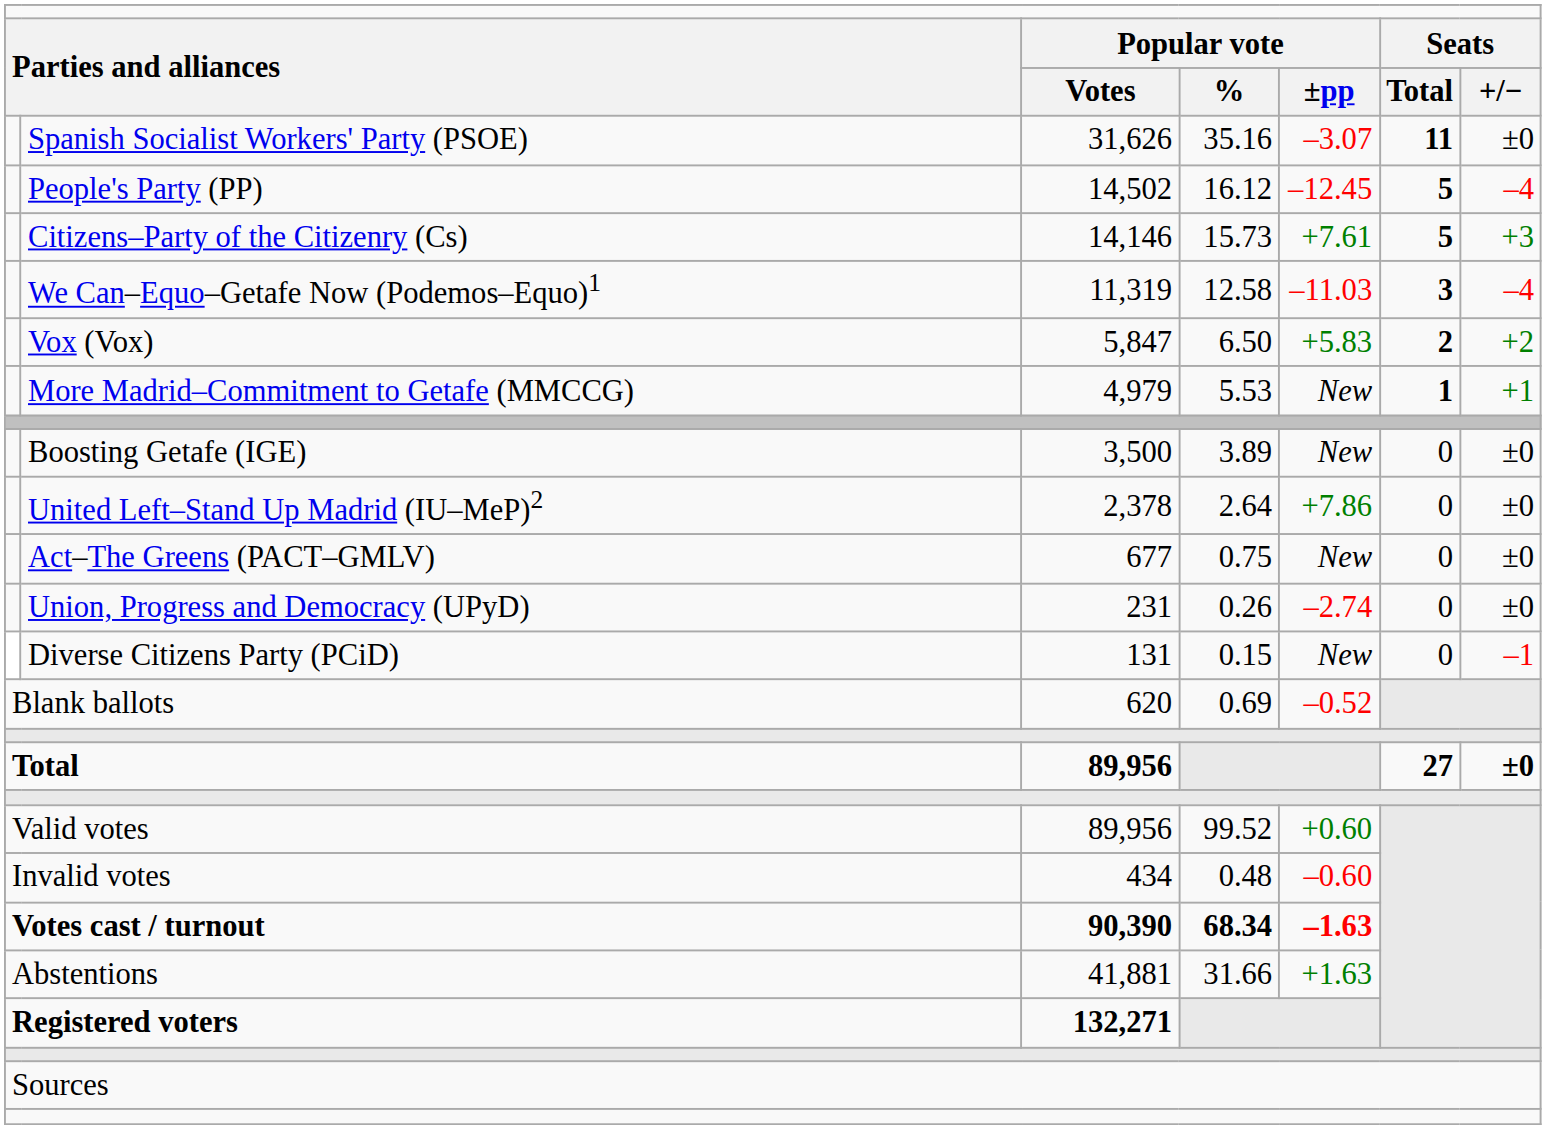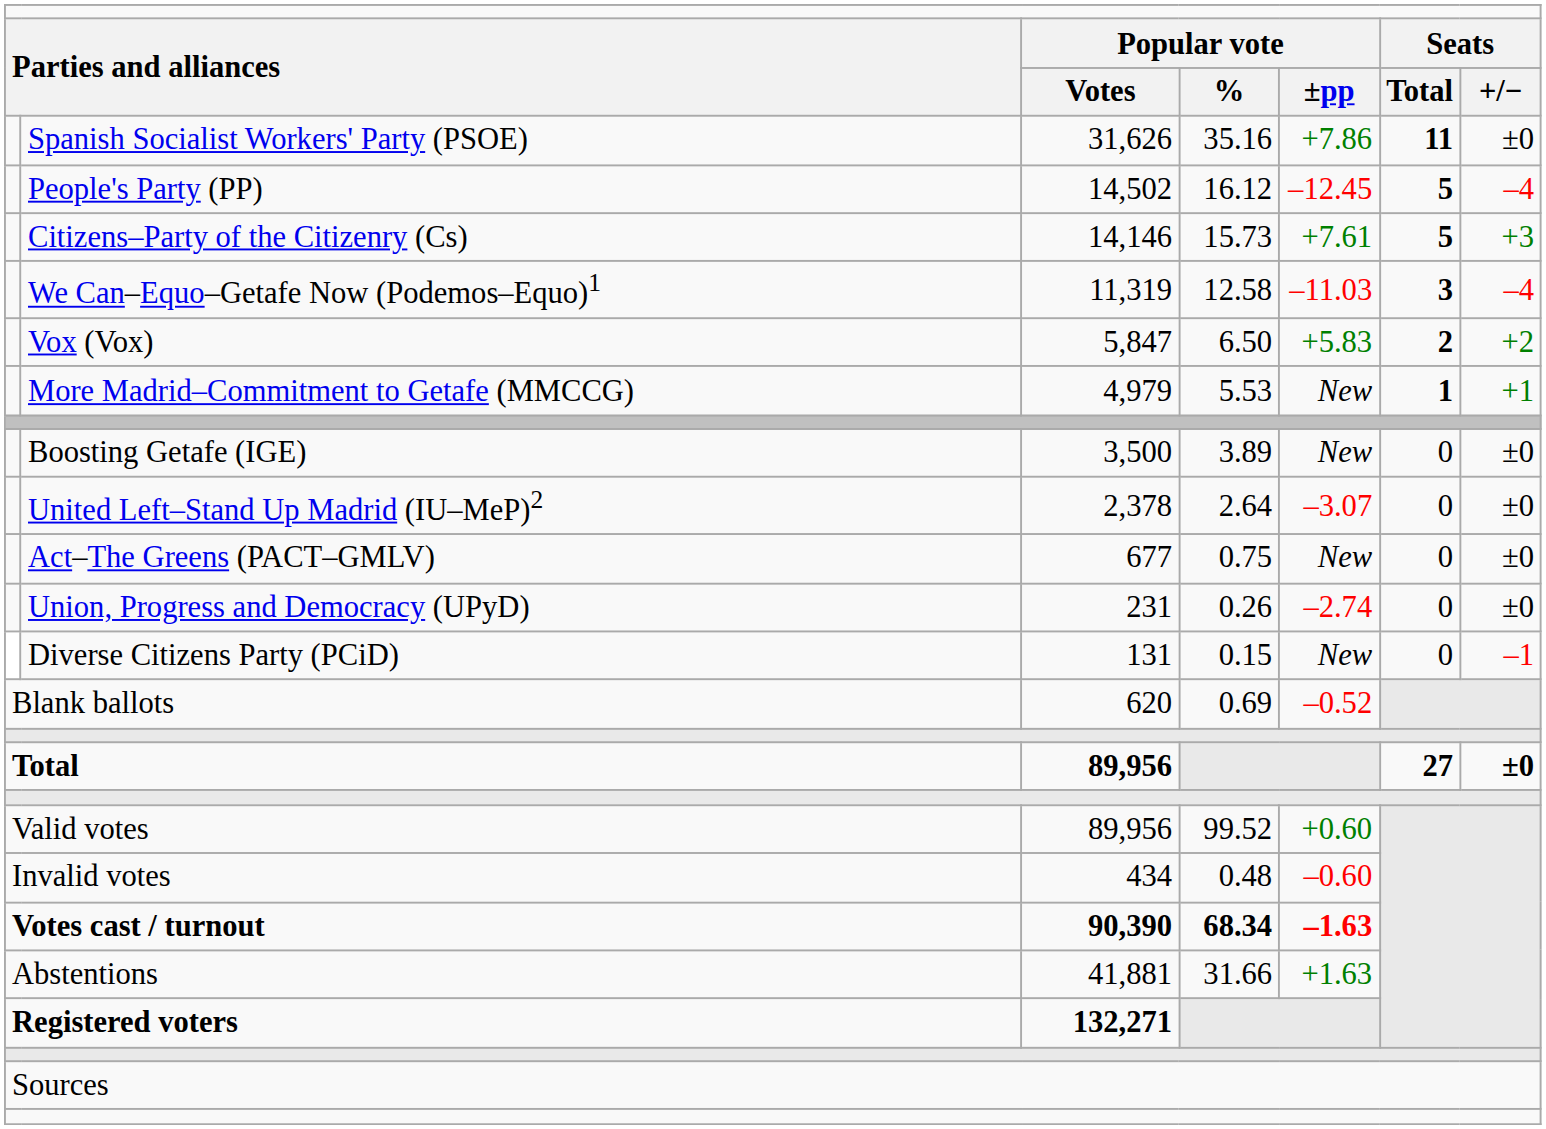(1338, 139) –3.07 -> (1337, 139) +7.86
(1337, 505) +7.86 -> (1338, 505) –3.07
